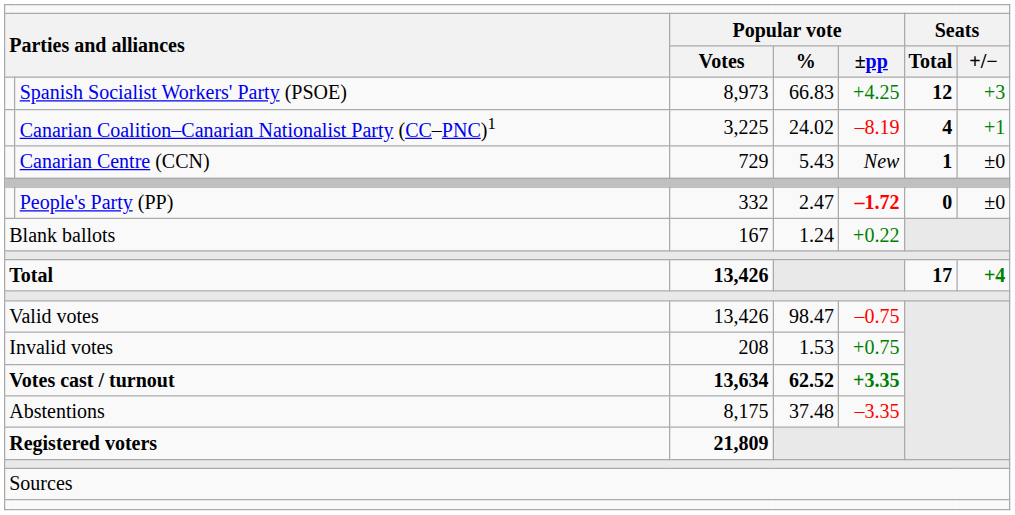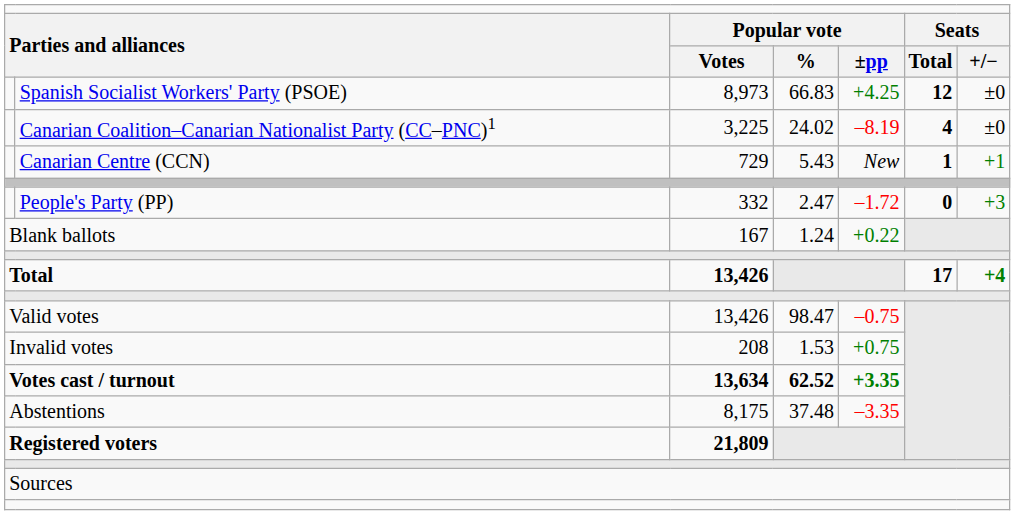(995, 93) +3 -> (995, 93) ±0
(995, 127) +1 -> (995, 127) ±0
(995, 161) ±0 -> (995, 161) +1
(877, 202) bold -> (877, 202) normal
(995, 202) ±0 -> (995, 202) +3
